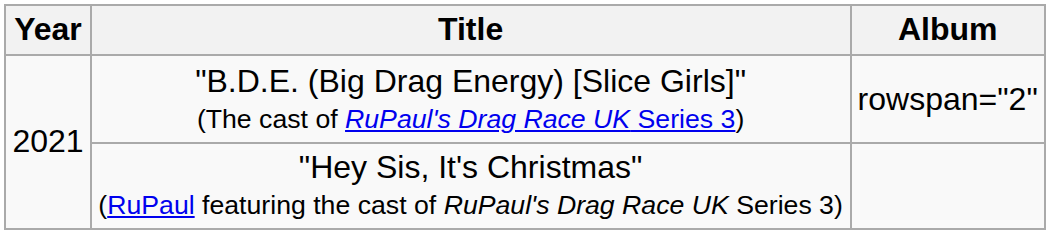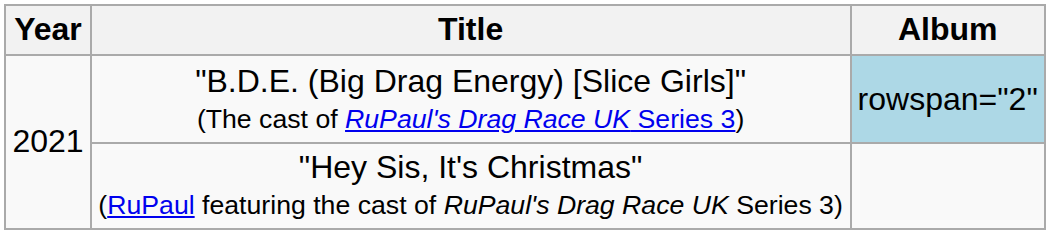(948, 98) no background -> (948, 98) lightblue background
